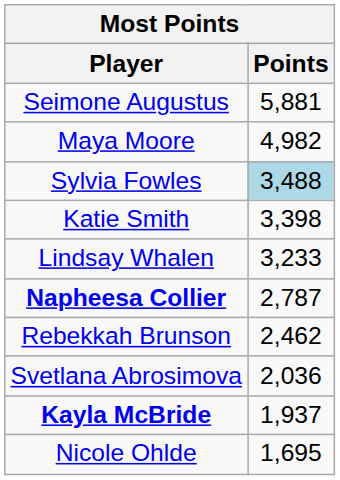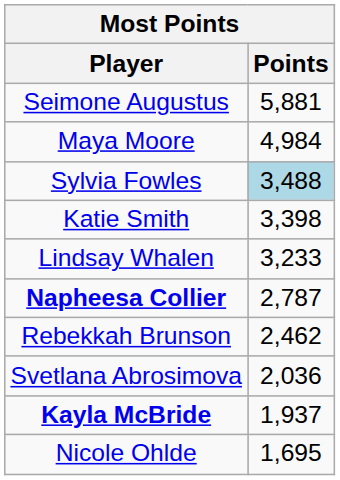(291, 141) 4,982 -> (291, 141) 4,984
